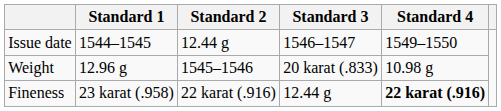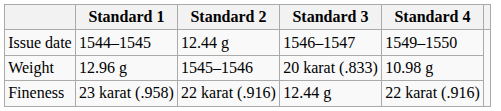(435, 93) bold -> (432, 93) normal
